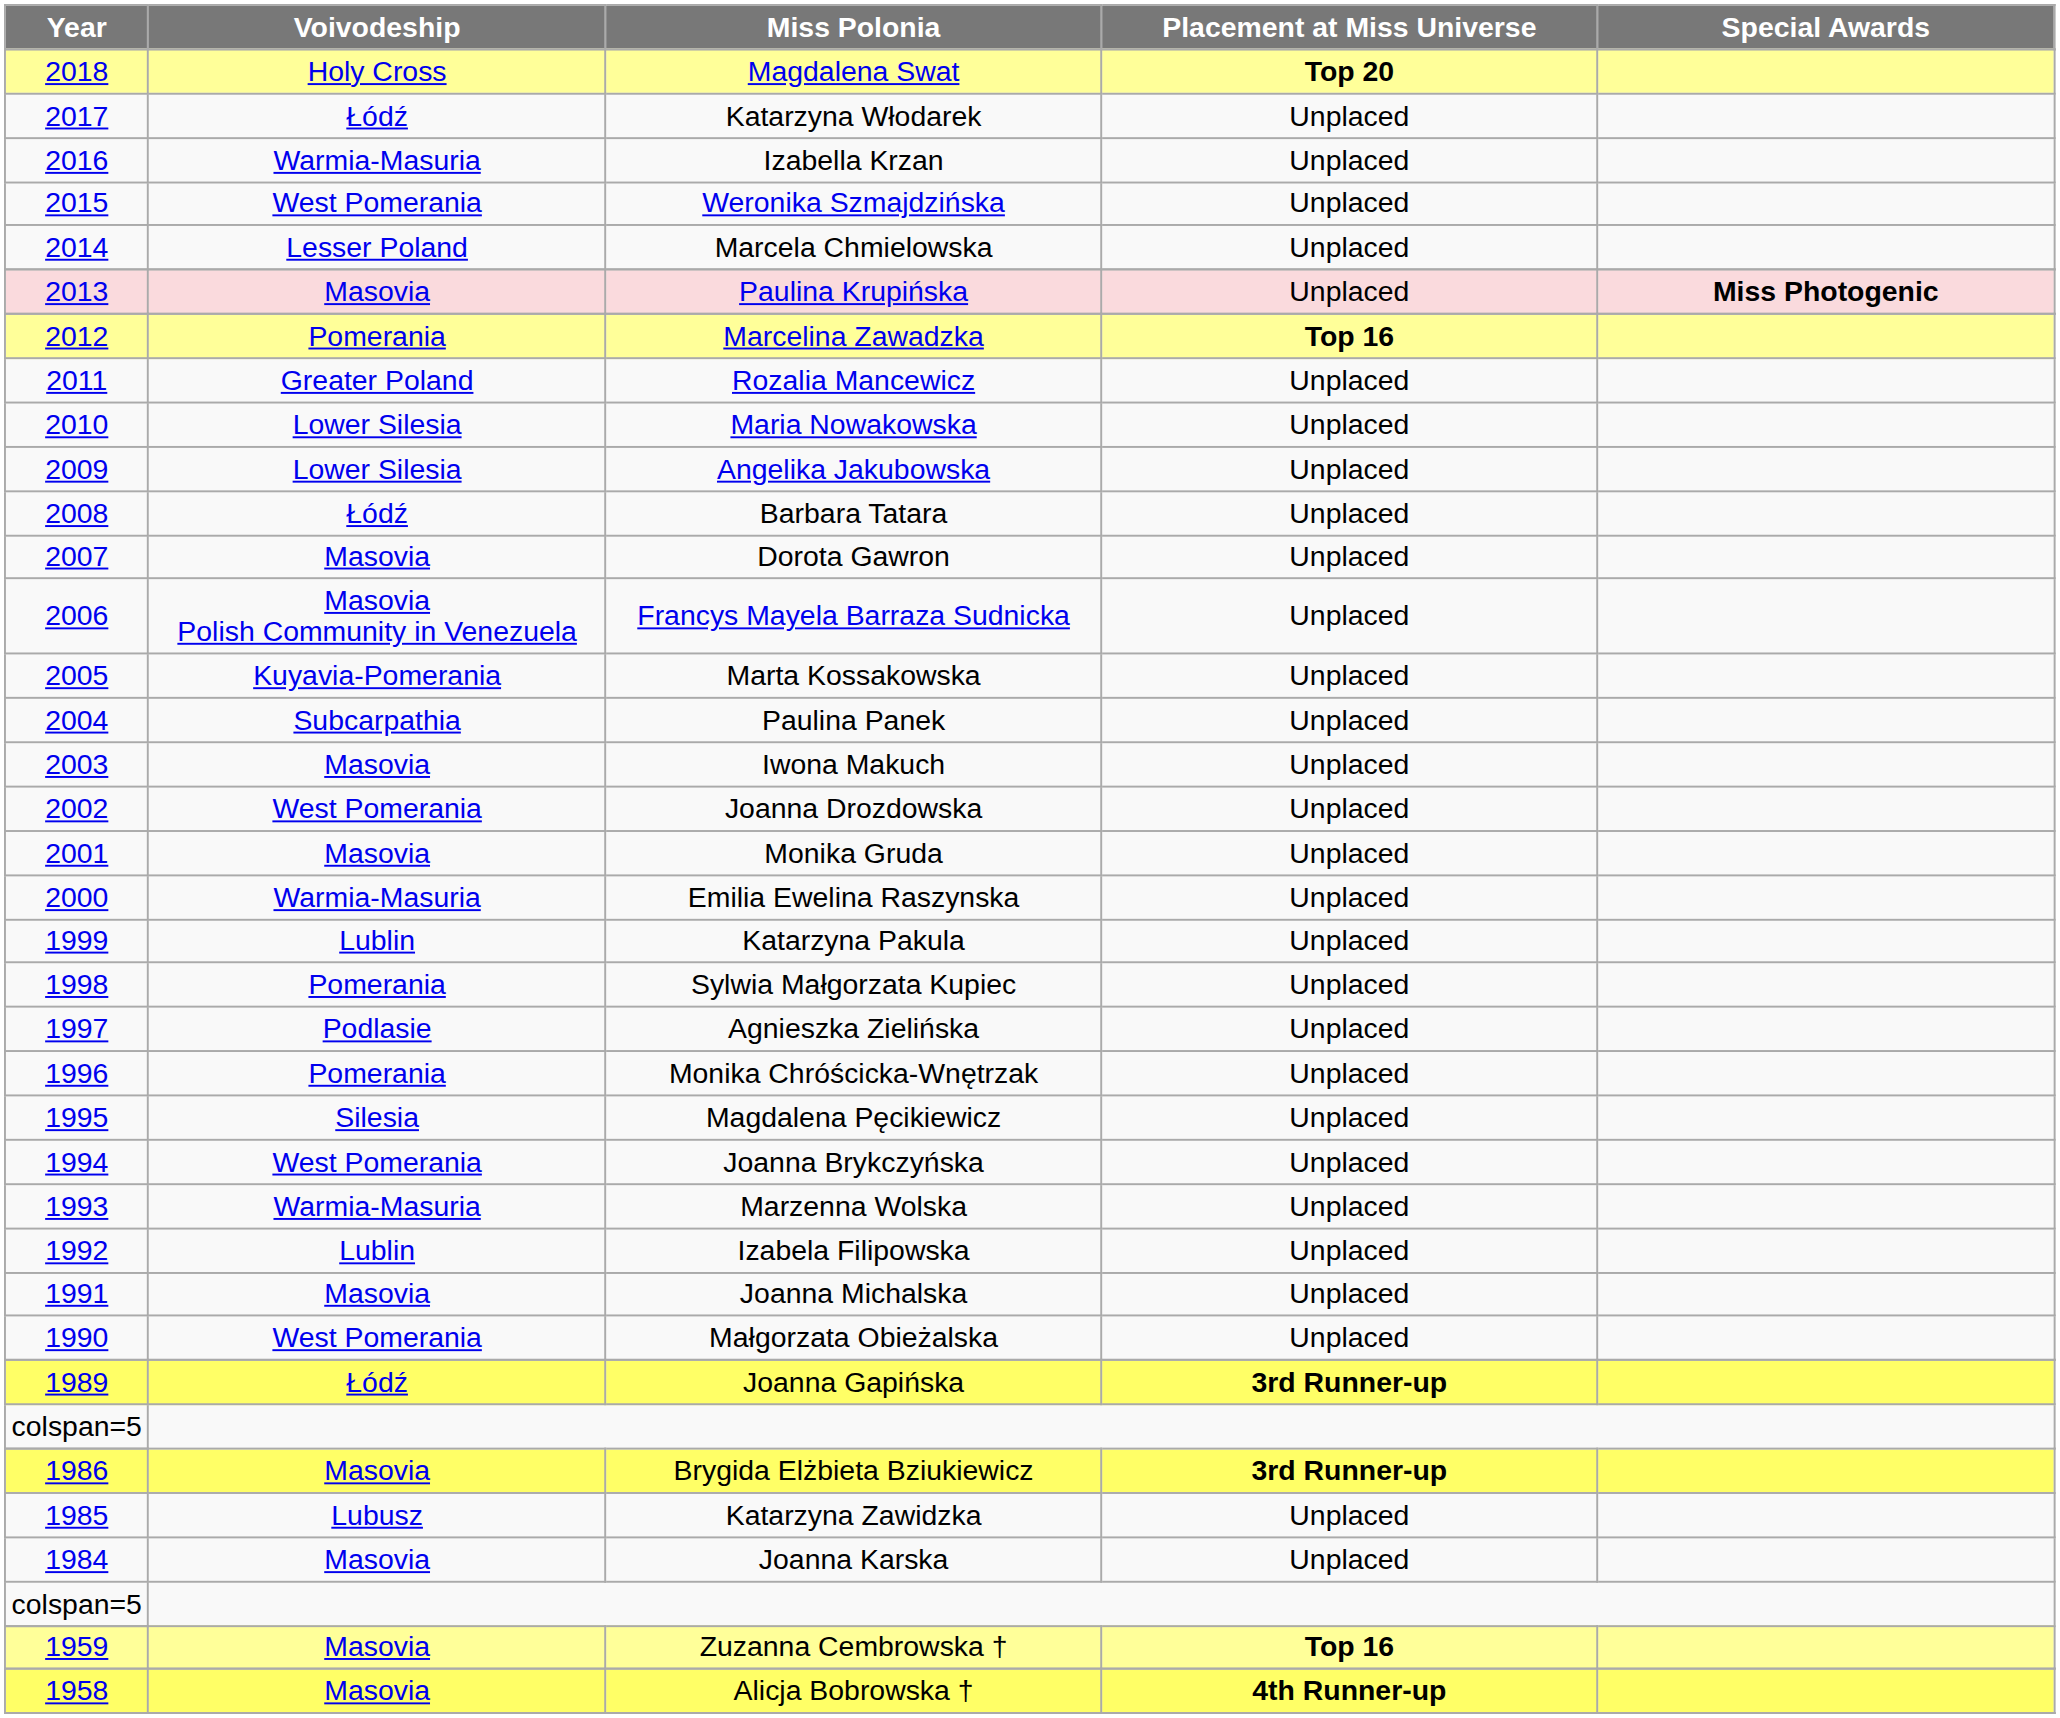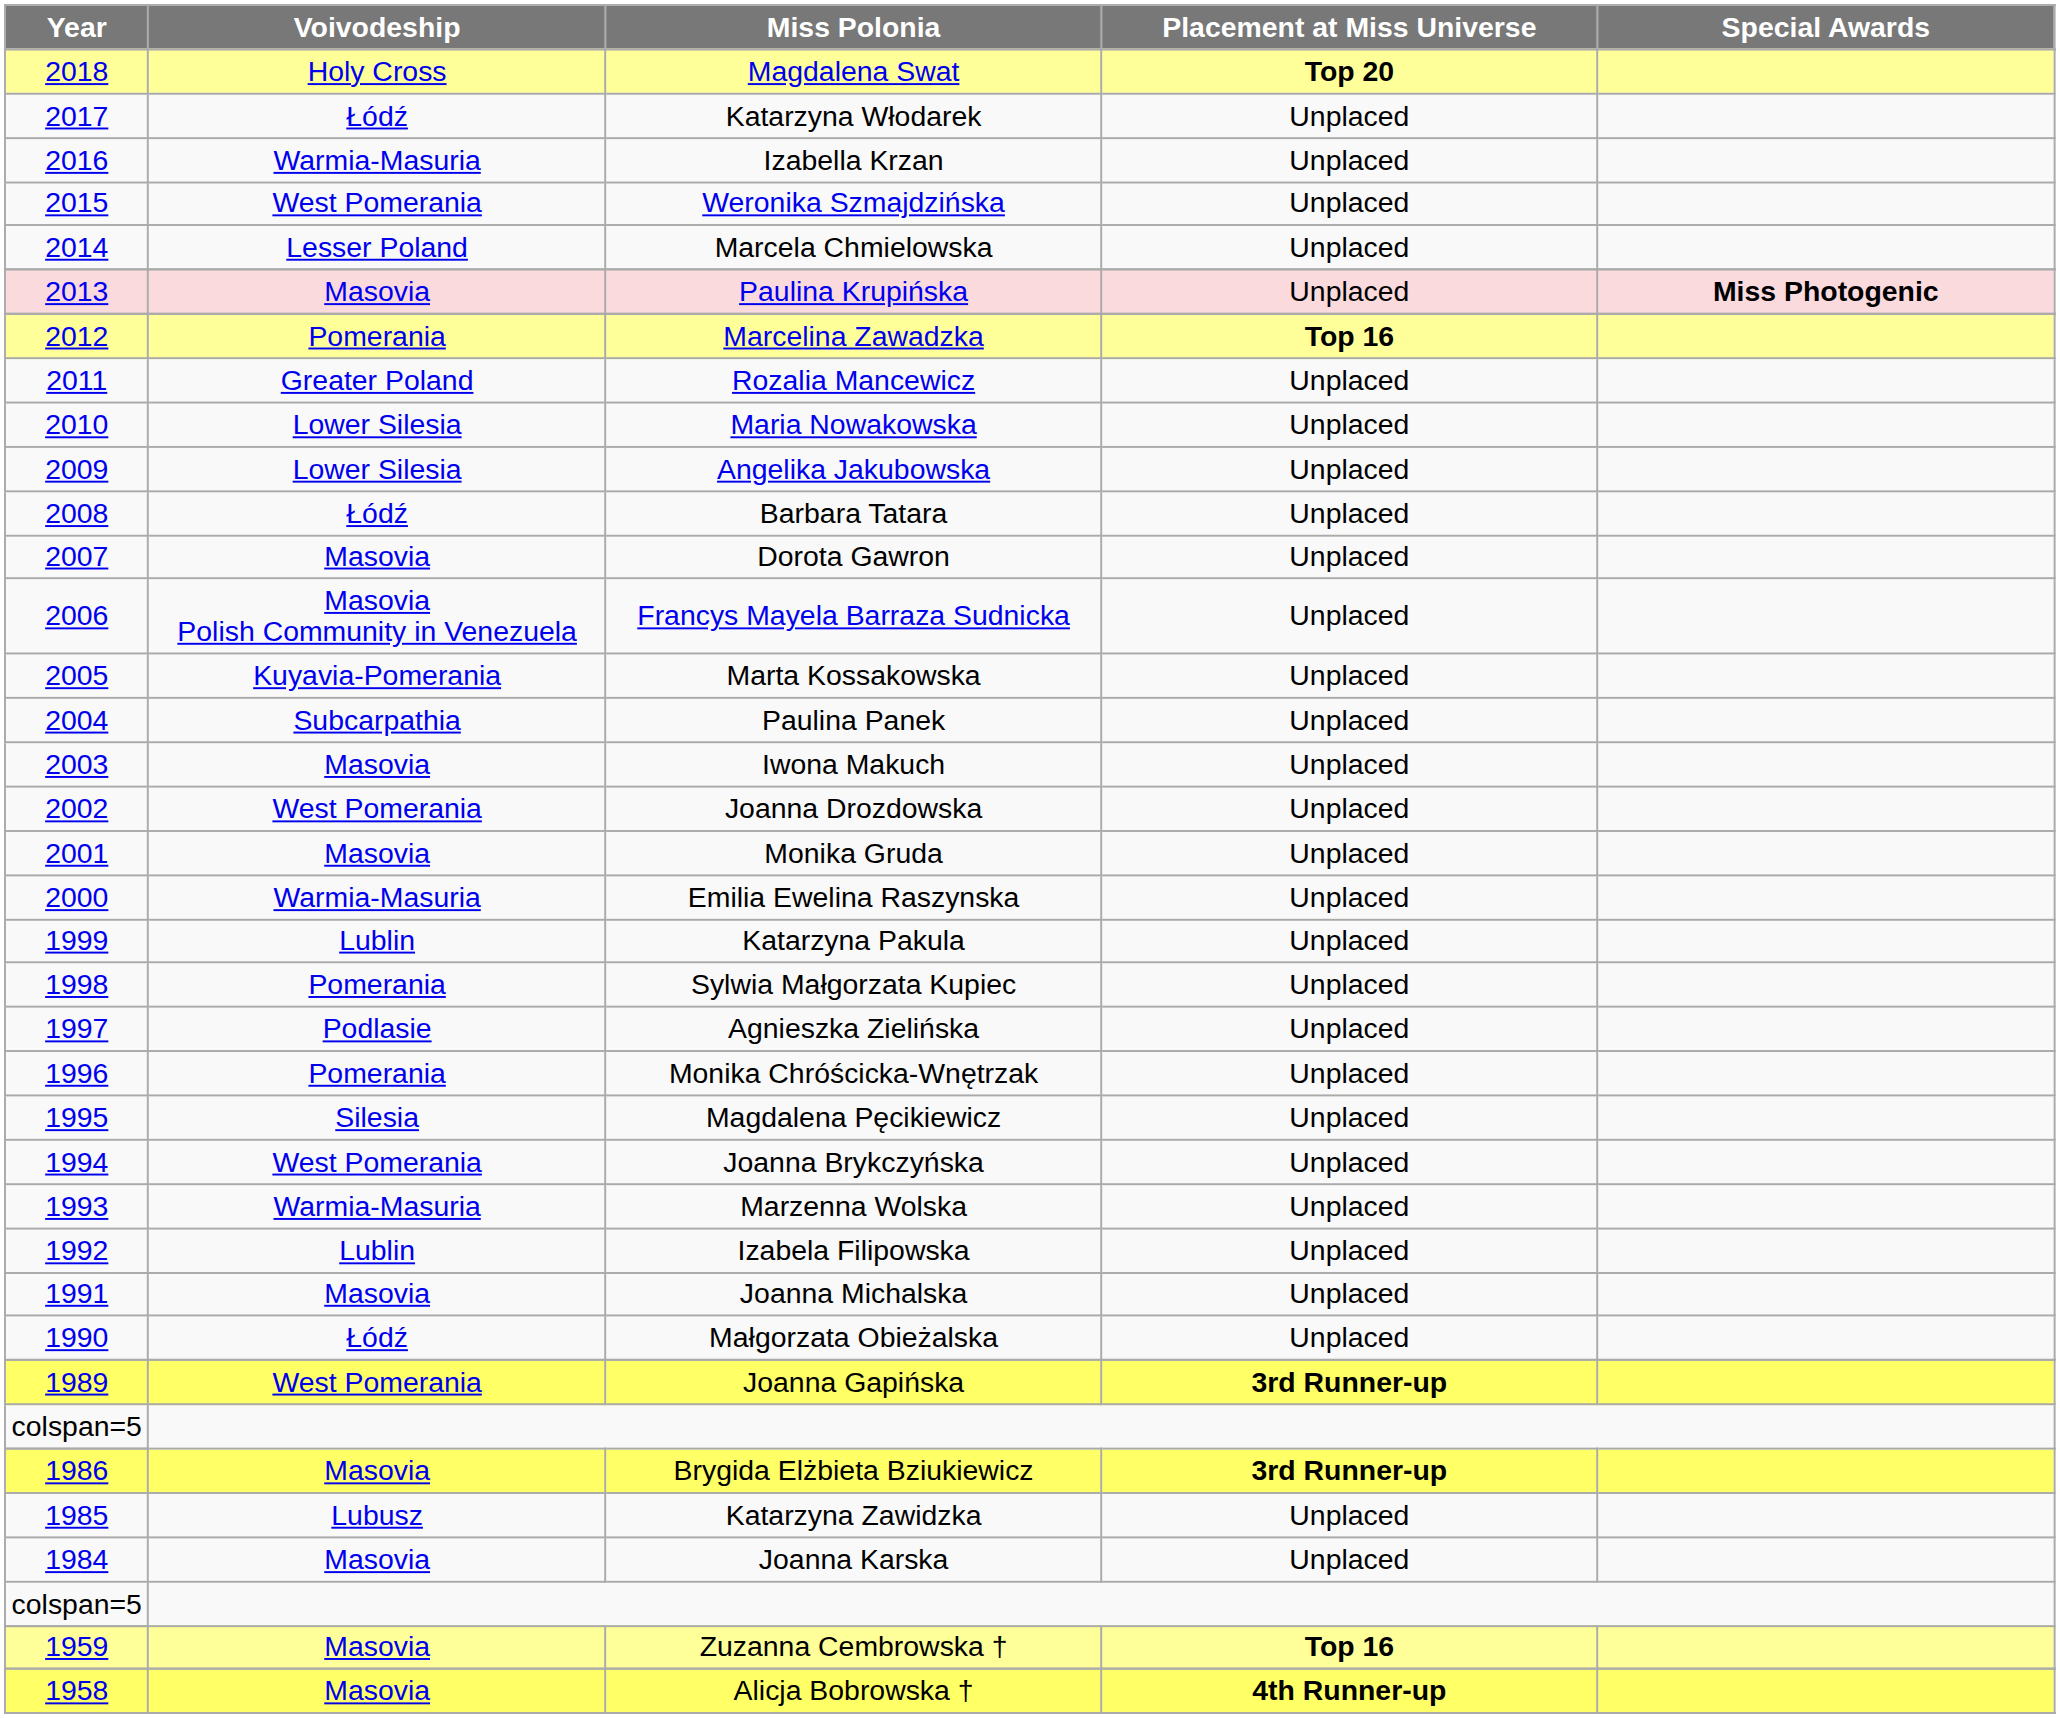(377, 1338) West Pomerania -> (377, 1338) Łódź
(377, 1382) Łódź -> (377, 1382) West Pomerania
